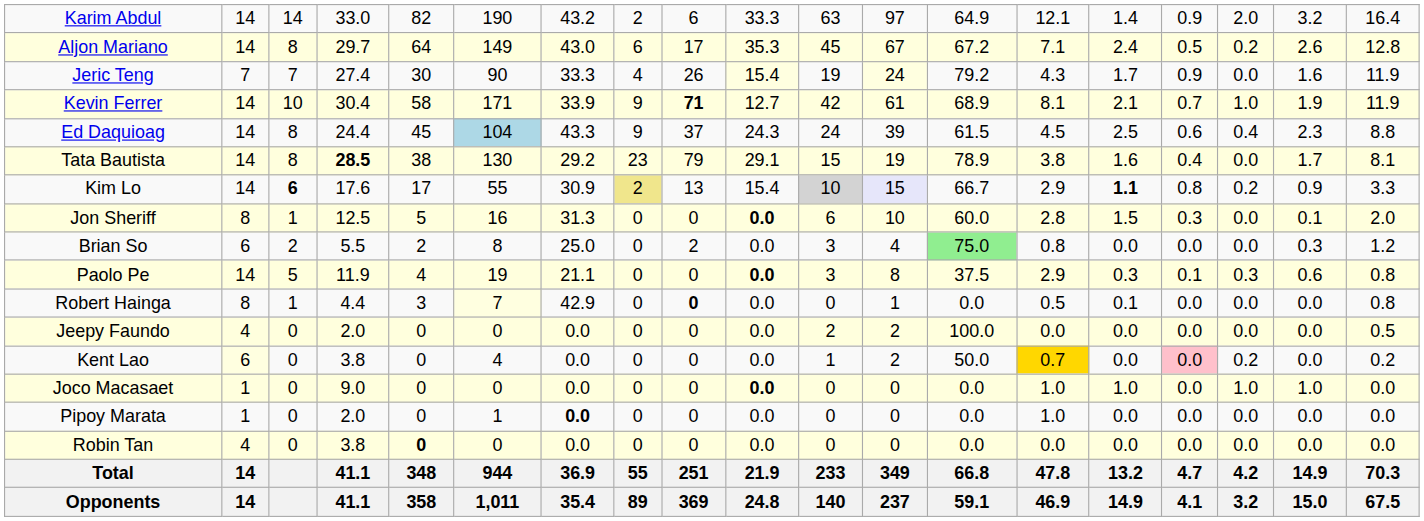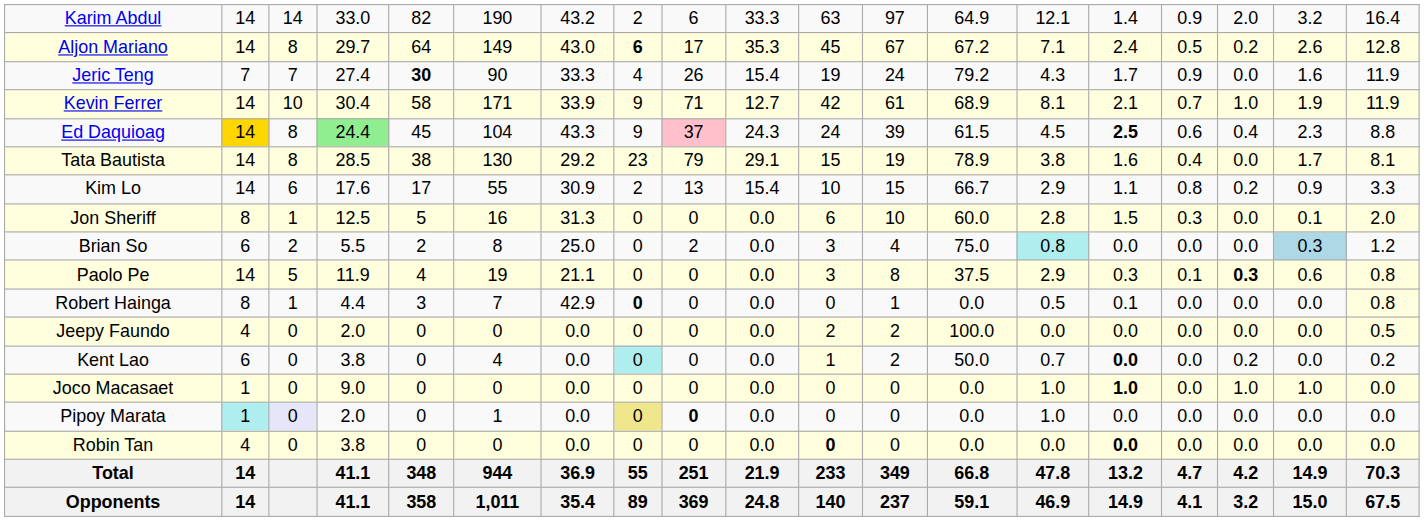(638, 47) normal -> (638, 47) bold
(421, 75) normal -> (421, 75) bold
(762, 75) lightyellow background -> (762, 75) no background
(895, 75) lightyellow background -> (895, 75) no background
(694, 103) bold -> (694, 103) normal
(245, 132) no background -> (245, 132) gold background
(353, 132) no background -> (353, 132) lightgreen background
(497, 132) lightblue background -> (497, 132) no background
(694, 132) no background -> (694, 132) pink background
(1126, 132) normal -> (1126, 132) bold
(353, 160) bold -> (353, 160) normal
(293, 189) bold -> (293, 189) normal
(638, 189) khaki background -> (638, 189) no background
(831, 189) lightgrey background -> (831, 189) no background
(895, 189) lavender background -> (895, 189) no background
(1126, 189) bold -> (1126, 189) normal
(762, 217) bold -> (762, 217) normal
(972, 246) lightgreen background -> (972, 246) no background
(1053, 246) no background -> (1053, 246) paleturquoise background
(1310, 246) no background -> (1310, 246) lightblue background
(762, 274) bold -> (762, 274) normal
(1246, 274) normal -> (1246, 274) bold
(497, 302) lightyellow background -> (497, 302) no background
(638, 302) normal -> (638, 302) bold
(694, 302) bold -> (694, 302) normal
(1383, 302) no background -> (1383, 302) lightyellow background
(245, 359) lightyellow background -> (245, 359) no background
(638, 359) no background -> (638, 359) paleturquoise background
(831, 359) no background -> (831, 359) lightyellow background
(1053, 359) gold background -> (1053, 359) no background
(1126, 359) normal -> (1126, 359) bold
(1190, 359) pink background -> (1190, 359) no background
(762, 388) bold -> (762, 388) normal
(1126, 388) normal -> (1126, 388) bold
(245, 416) no background -> (245, 416) paleturquoise background
(293, 416) no background -> (293, 416) lavender background
(578, 416) bold -> (578, 416) normal
(638, 416) no background -> (638, 416) khaki background
(694, 416) normal -> (694, 416) bold
(421, 445) bold -> (421, 445) normal
(831, 445) normal -> (831, 445) bold
(1126, 445) normal -> (1126, 445) bold
